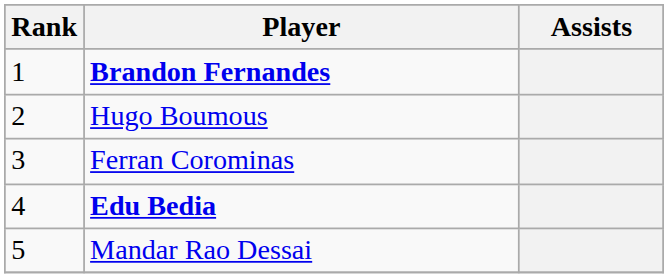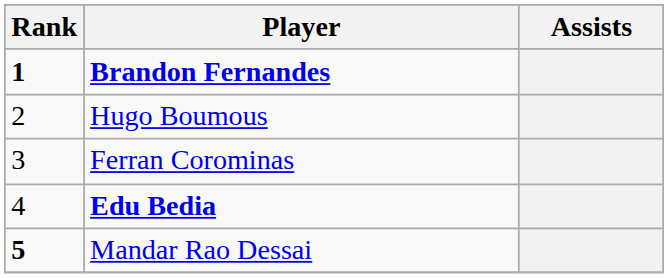(18, 71) normal -> (18, 71) bold
(18, 250) normal -> (18, 250) bold
